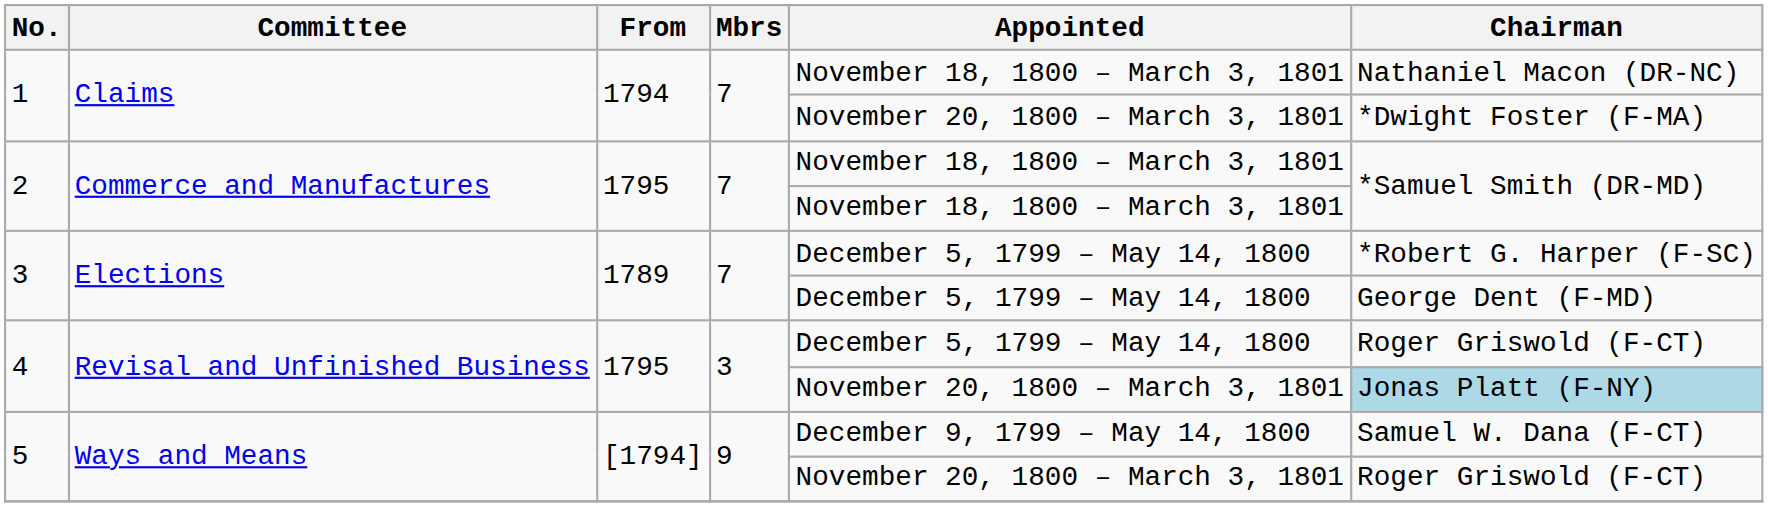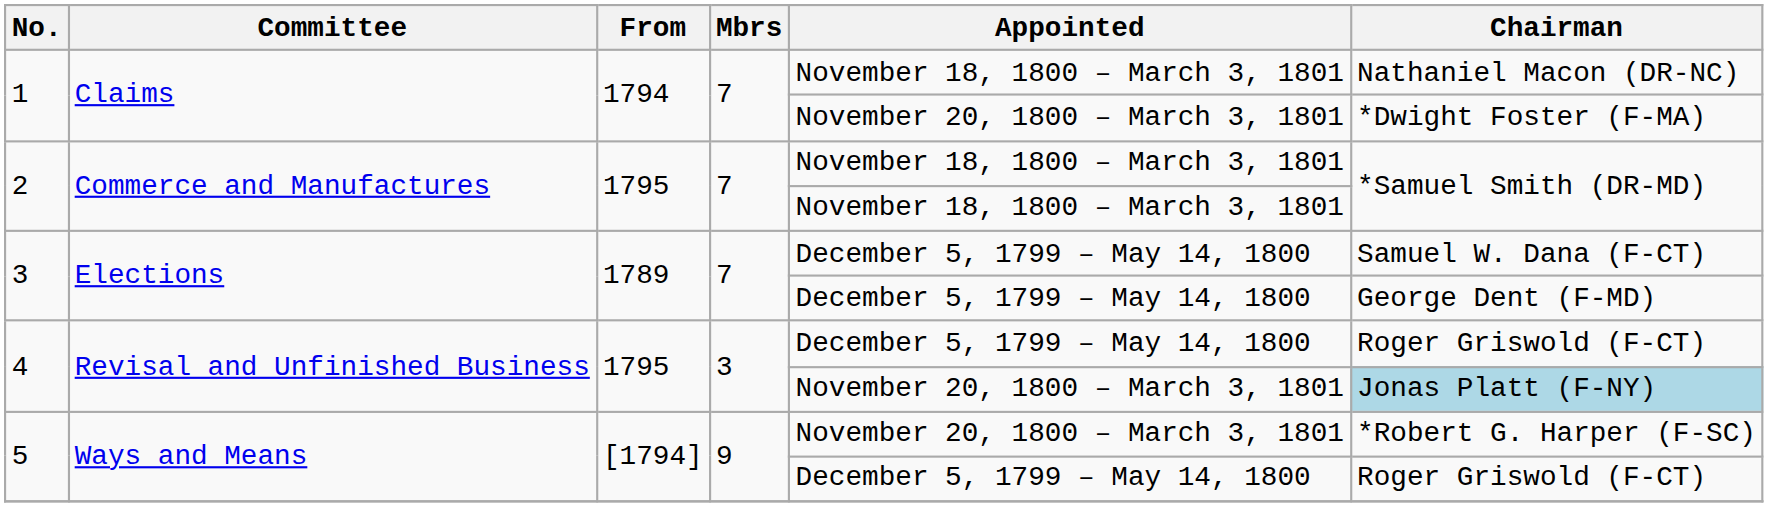(1557, 253) *Robert G. Harper (F-SC) -> (1532, 253) Samuel W. Dana (F-CT)
(1053, 434) December 9, 1799 – May 14, 1800 -> (1070, 434) November 20, 1800 – March 3, 1801
(1532, 434) Samuel W. Dana (F-CT) -> (1557, 434) *Robert G. Harper (F-SC)
(1070, 479) November 20, 1800 – March 3, 1801 -> (1053, 479) December 5, 1799 – May 14, 1800
